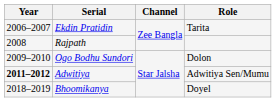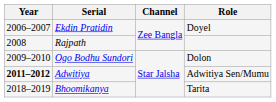(198, 27) Tarita -> (199, 27) Doyel
(199, 89) Doyel -> (198, 89) Tarita
